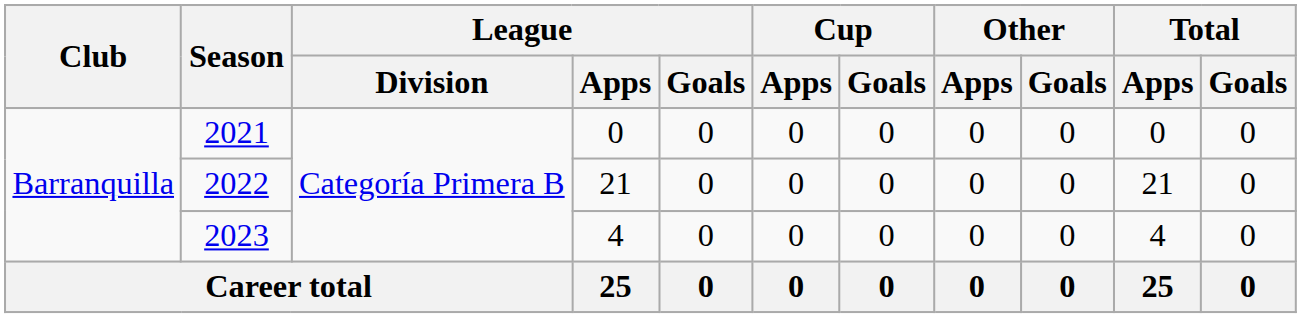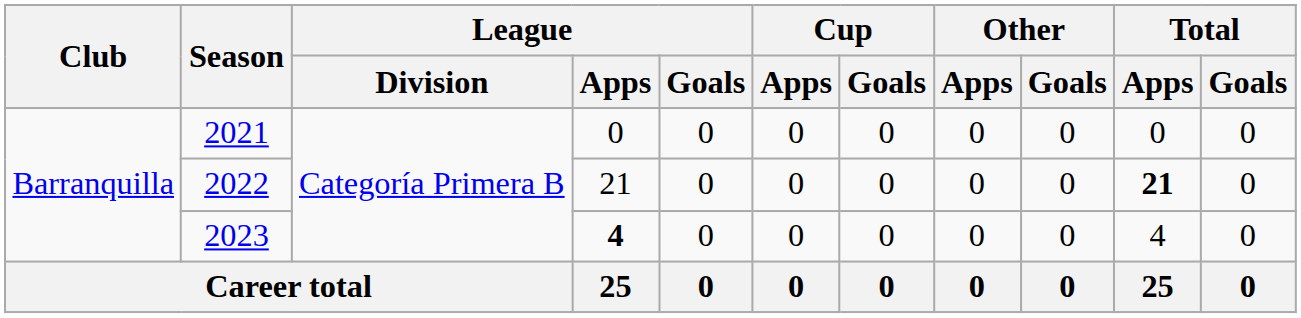(1158, 183) normal -> (1158, 183) bold
(615, 235) normal -> (615, 235) bold
